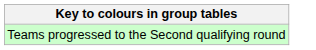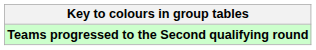(146, 34) normal -> (158, 34) bold
